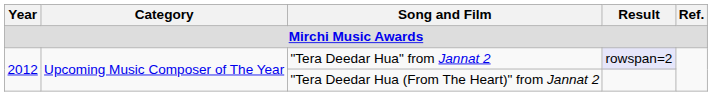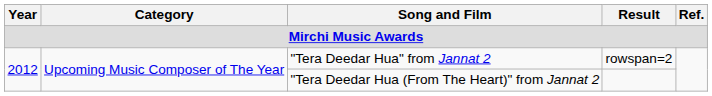(639, 58) lavender background -> (639, 58) no background
